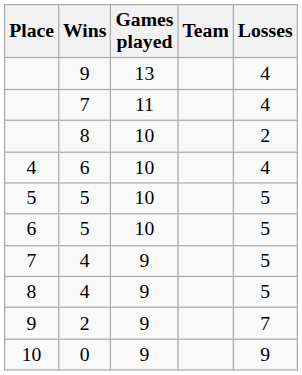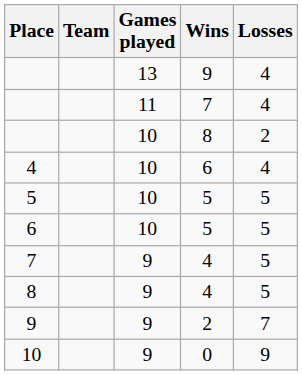columns swapped: (206, 31) <-> (85, 31)
